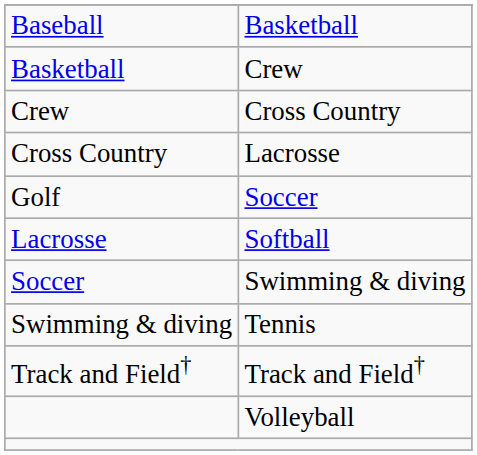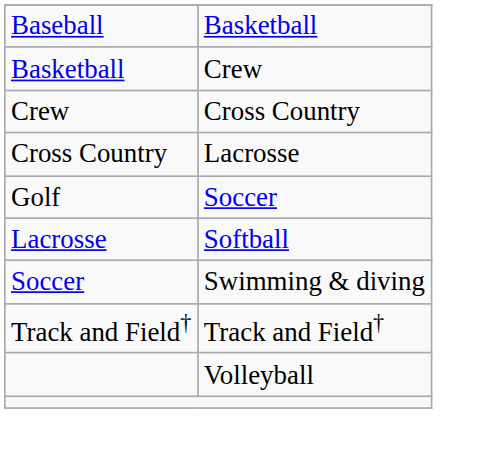- row: (280, 324)
